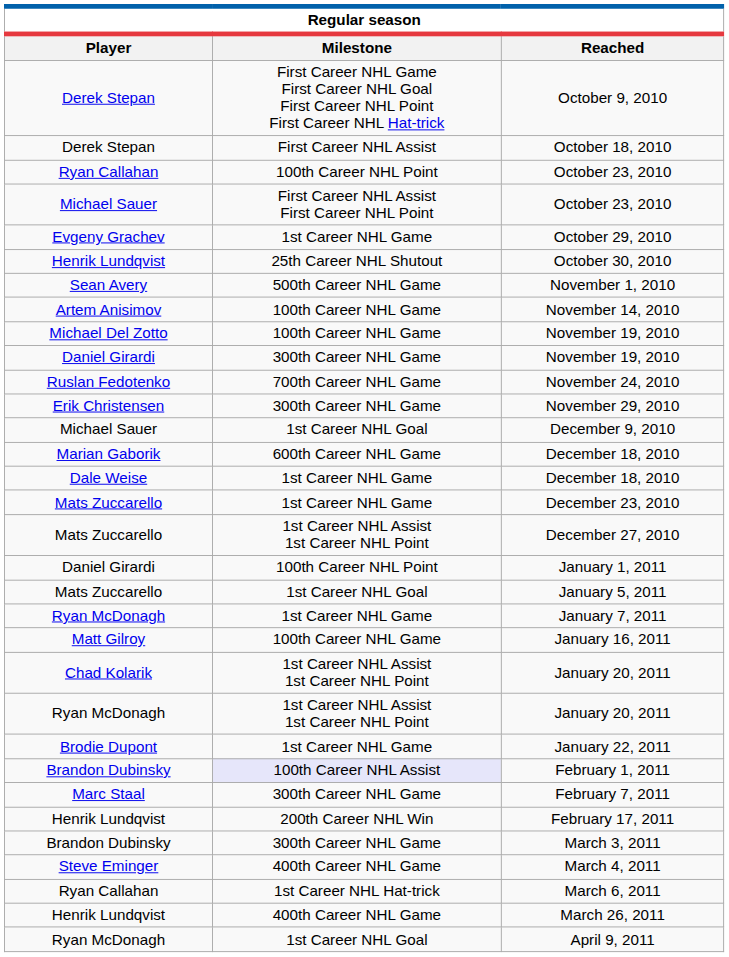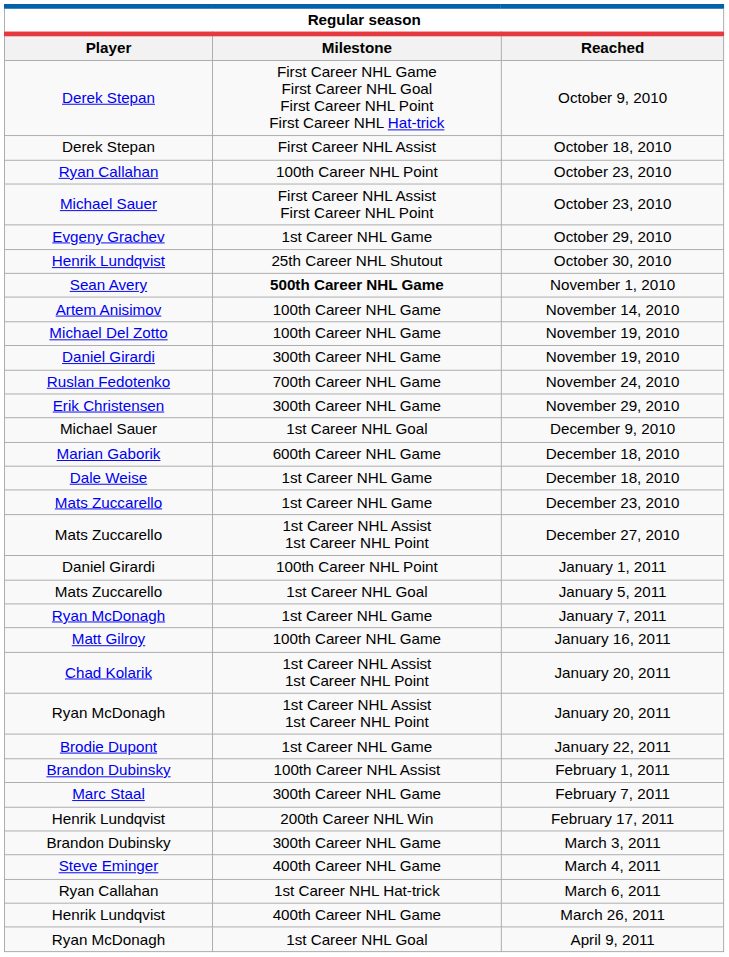(357, 285) normal -> (357, 285) bold
(357, 770) lavender background -> (357, 770) no background
